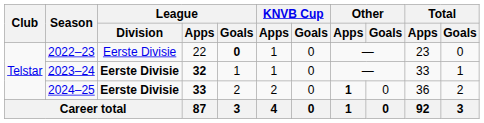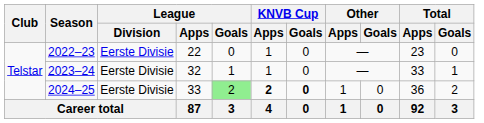(237, 52) bold -> (231, 52) normal
(140, 71) bold -> (137, 71) normal
(200, 71) bold -> (194, 71) normal
(140, 90) bold -> (137, 90) normal
(200, 90) bold -> (194, 90) normal
(237, 90) no background -> (231, 90) lightgreen background
(274, 90) normal -> (269, 90) bold
(311, 90) normal -> (306, 90) bold
(348, 90) bold -> (343, 90) normal
